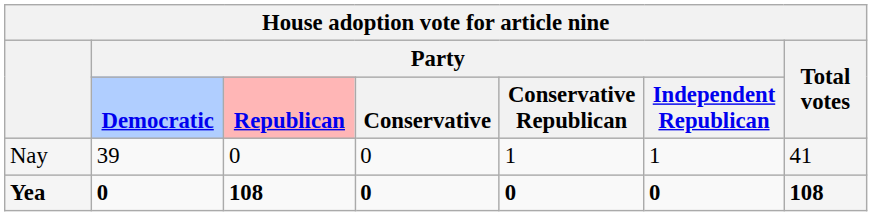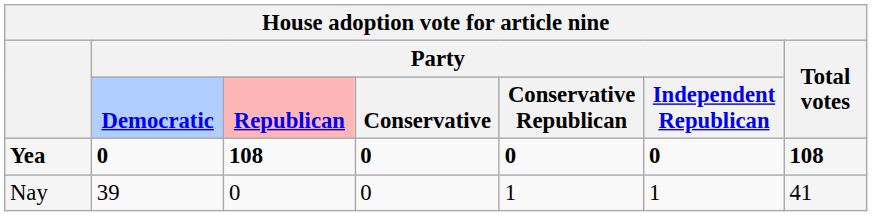rows swapped: (28, 192) <-> (29, 156)
